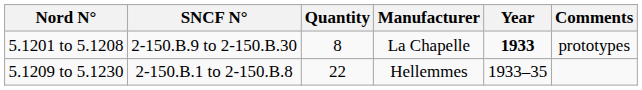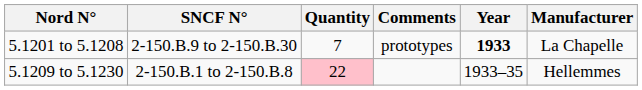columns swapped: (429, 17) <-> (594, 17)
(337, 44) 8 -> (337, 44) 7
(337, 71) no background -> (337, 71) pink background
